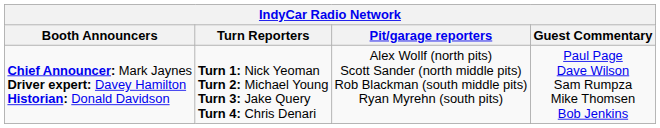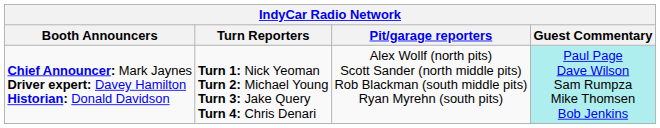(593, 85) no background -> (593, 85) paleturquoise background
